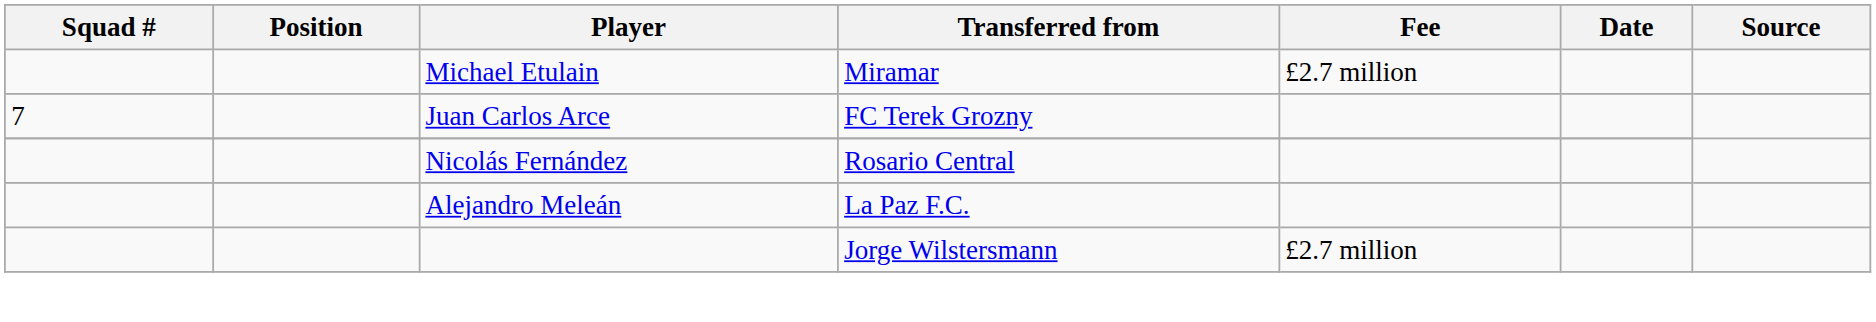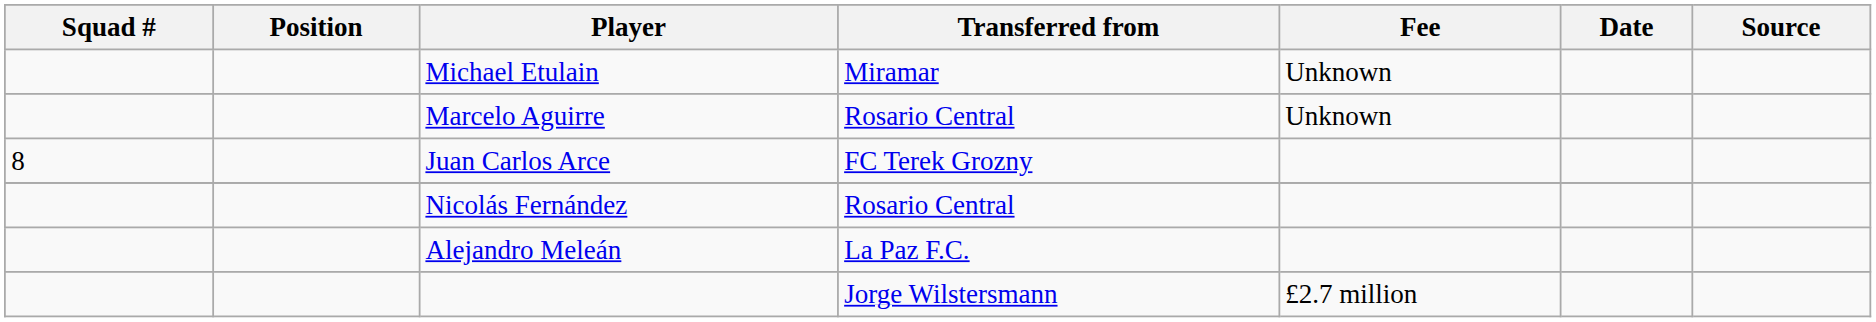(1351, 71) £2.7 million -> (1339, 71) Unknown
+ row: (515, 116)
(18, 116) 7 -> (18, 160) 8
